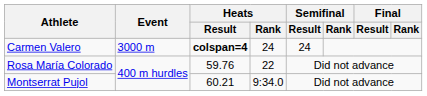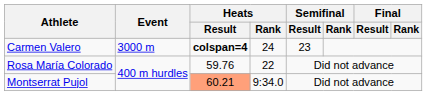(305, 48) 24 -> (305, 48) 23
(220, 83) no background -> (220, 83) lightsalmon background
